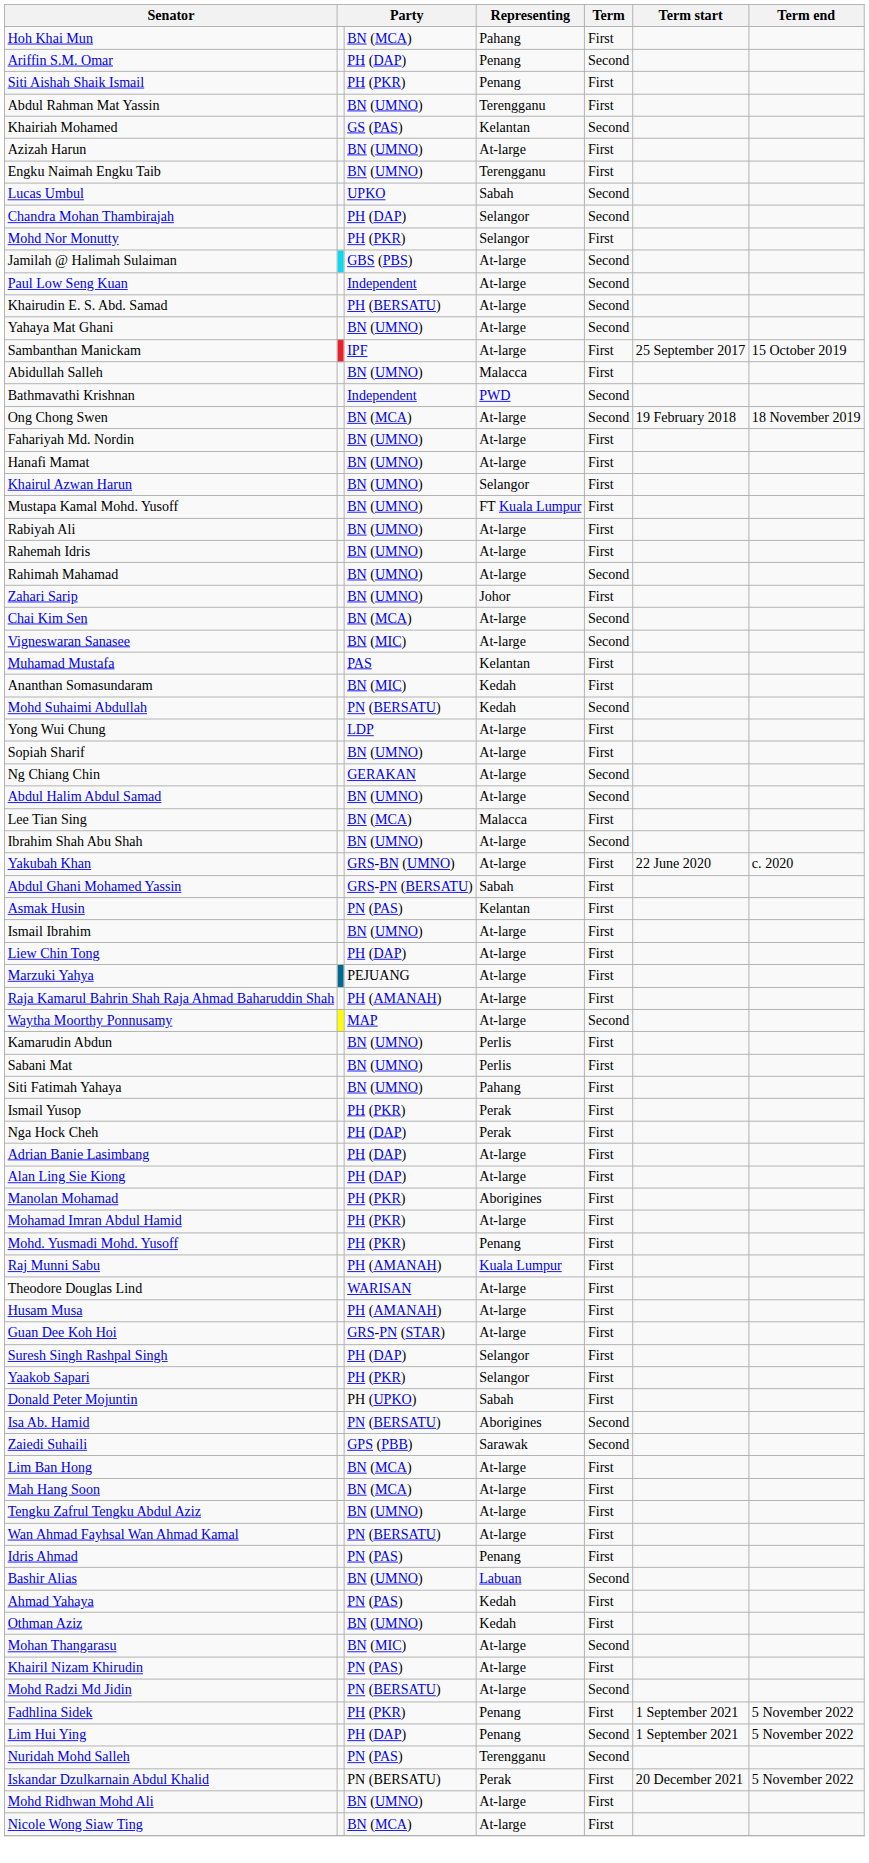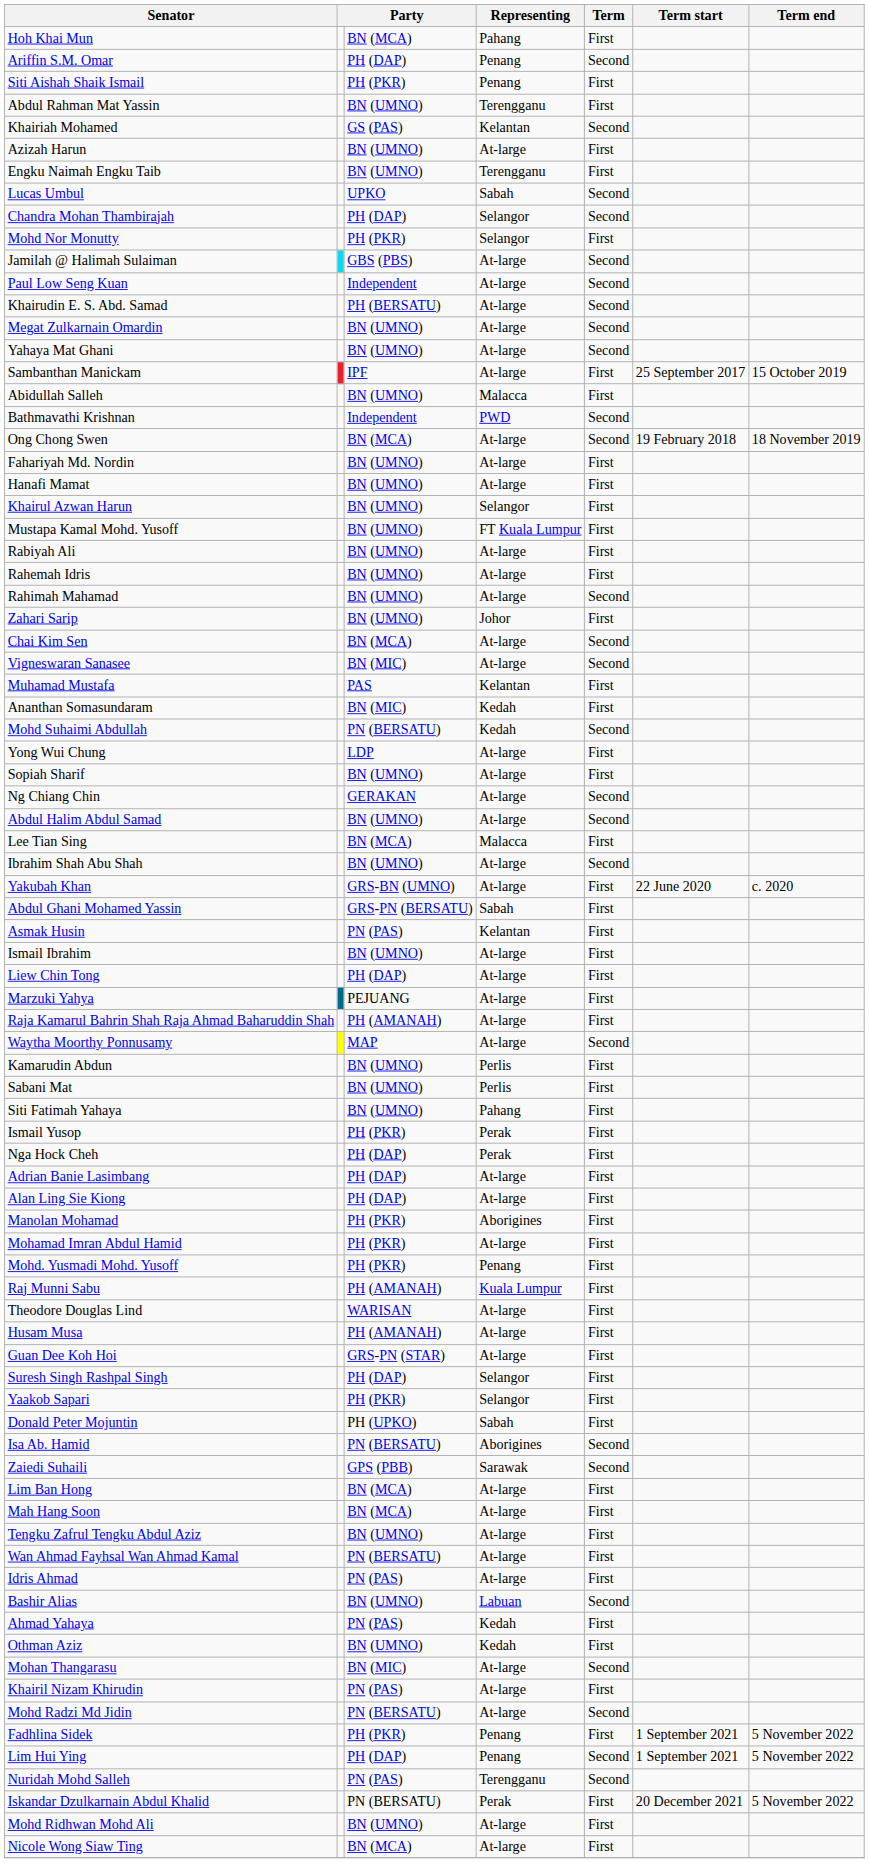+ row: (85, 328)
(500, 1556) Penang -> (503, 1578) At-large
